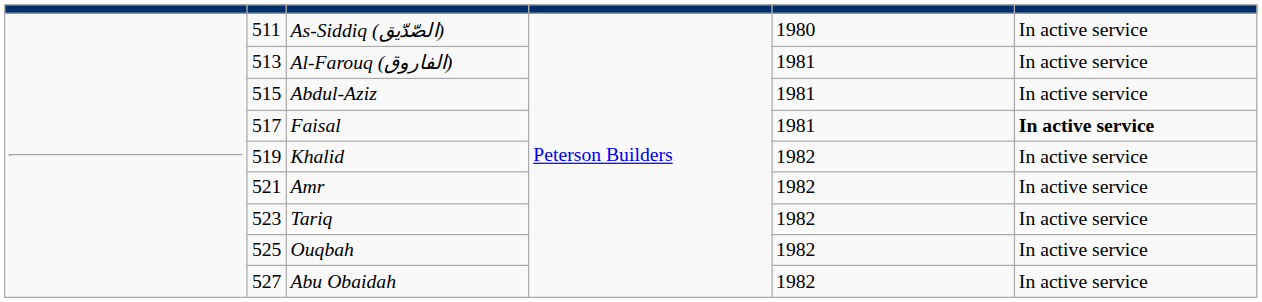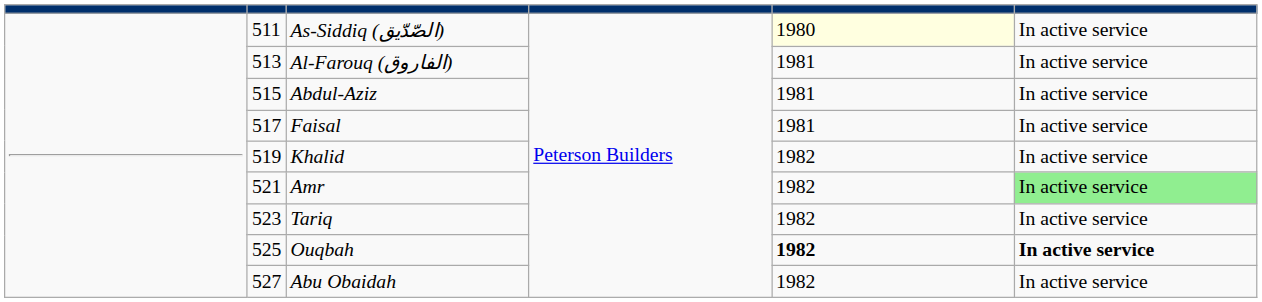(796, 29) no background -> (796, 29) lightyellow background
(1087, 125) bold -> (1083, 125) normal
(1083, 187) no background -> (1083, 187) lightgreen background
(796, 250) normal -> (796, 250) bold
(1083, 250) normal -> (1087, 250) bold
